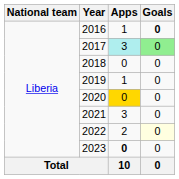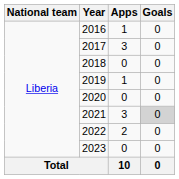(157, 30) bold -> (157, 30) normal
(124, 47) paleturquoise background -> (124, 47) no background
(157, 47) lightgreen background -> (157, 47) no background
(124, 98) gold background -> (124, 98) no background
(157, 115) no background -> (157, 115) lightgrey background
(157, 132) lightyellow background -> (157, 132) no background
(124, 149) bold -> (124, 149) normal
